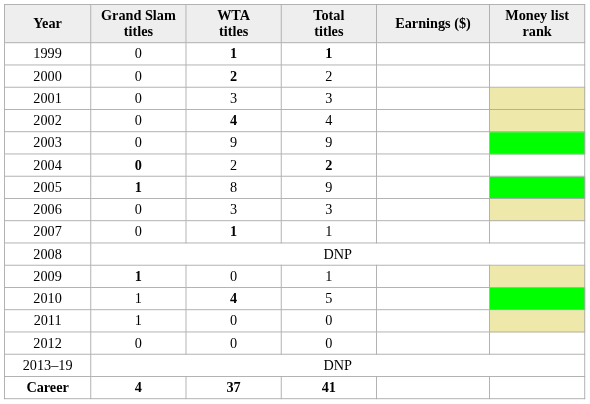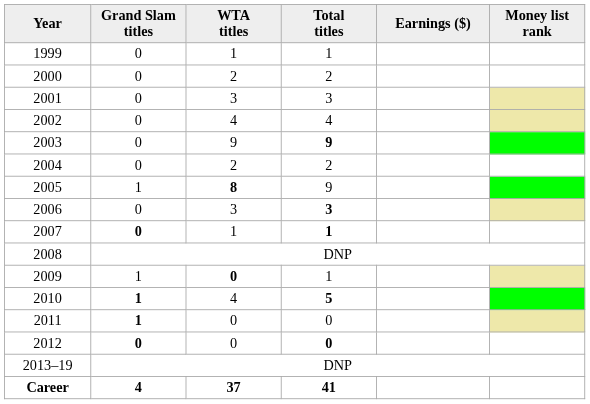(234, 53) bold -> (234, 53) normal
(329, 53) bold -> (329, 53) normal
(234, 76) bold -> (234, 76) normal
(234, 120) bold -> (234, 120) normal
(329, 142) normal -> (329, 142) bold
(138, 165) bold -> (138, 165) normal
(329, 165) bold -> (329, 165) normal
(138, 187) bold -> (138, 187) normal
(234, 187) normal -> (234, 187) bold
(329, 209) normal -> (329, 209) bold
(138, 231) normal -> (138, 231) bold
(234, 231) bold -> (234, 231) normal
(329, 231) normal -> (329, 231) bold
(138, 276) bold -> (138, 276) normal
(234, 276) normal -> (234, 276) bold
(138, 298) normal -> (138, 298) bold
(234, 298) bold -> (234, 298) normal
(329, 298) normal -> (329, 298) bold
(138, 320) normal -> (138, 320) bold
(138, 343) normal -> (138, 343) bold
(329, 343) normal -> (329, 343) bold
